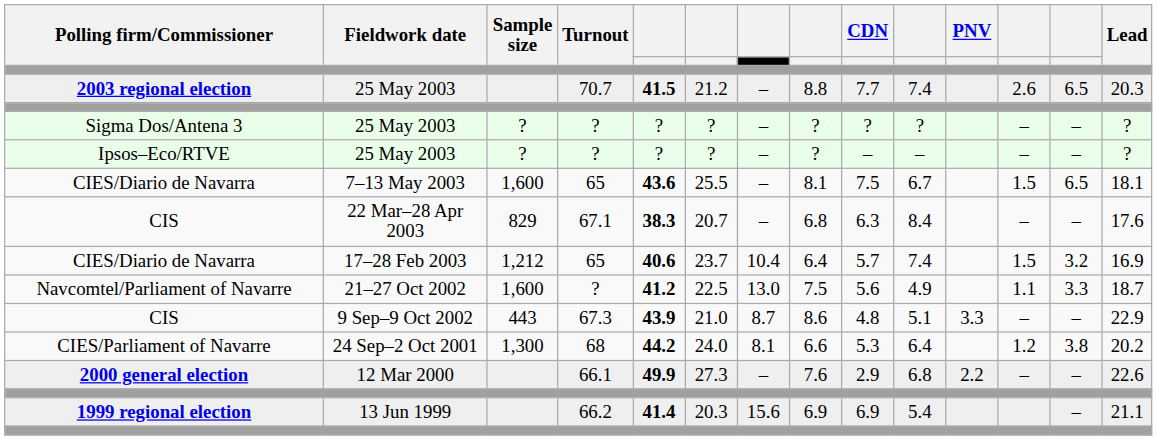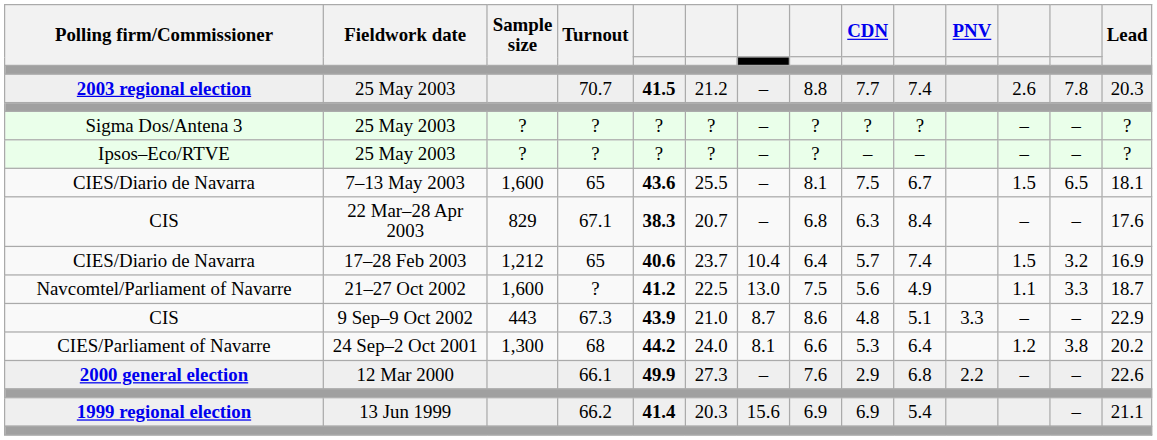(1076, 88) 6.5 -> (1076, 88) 7.8
